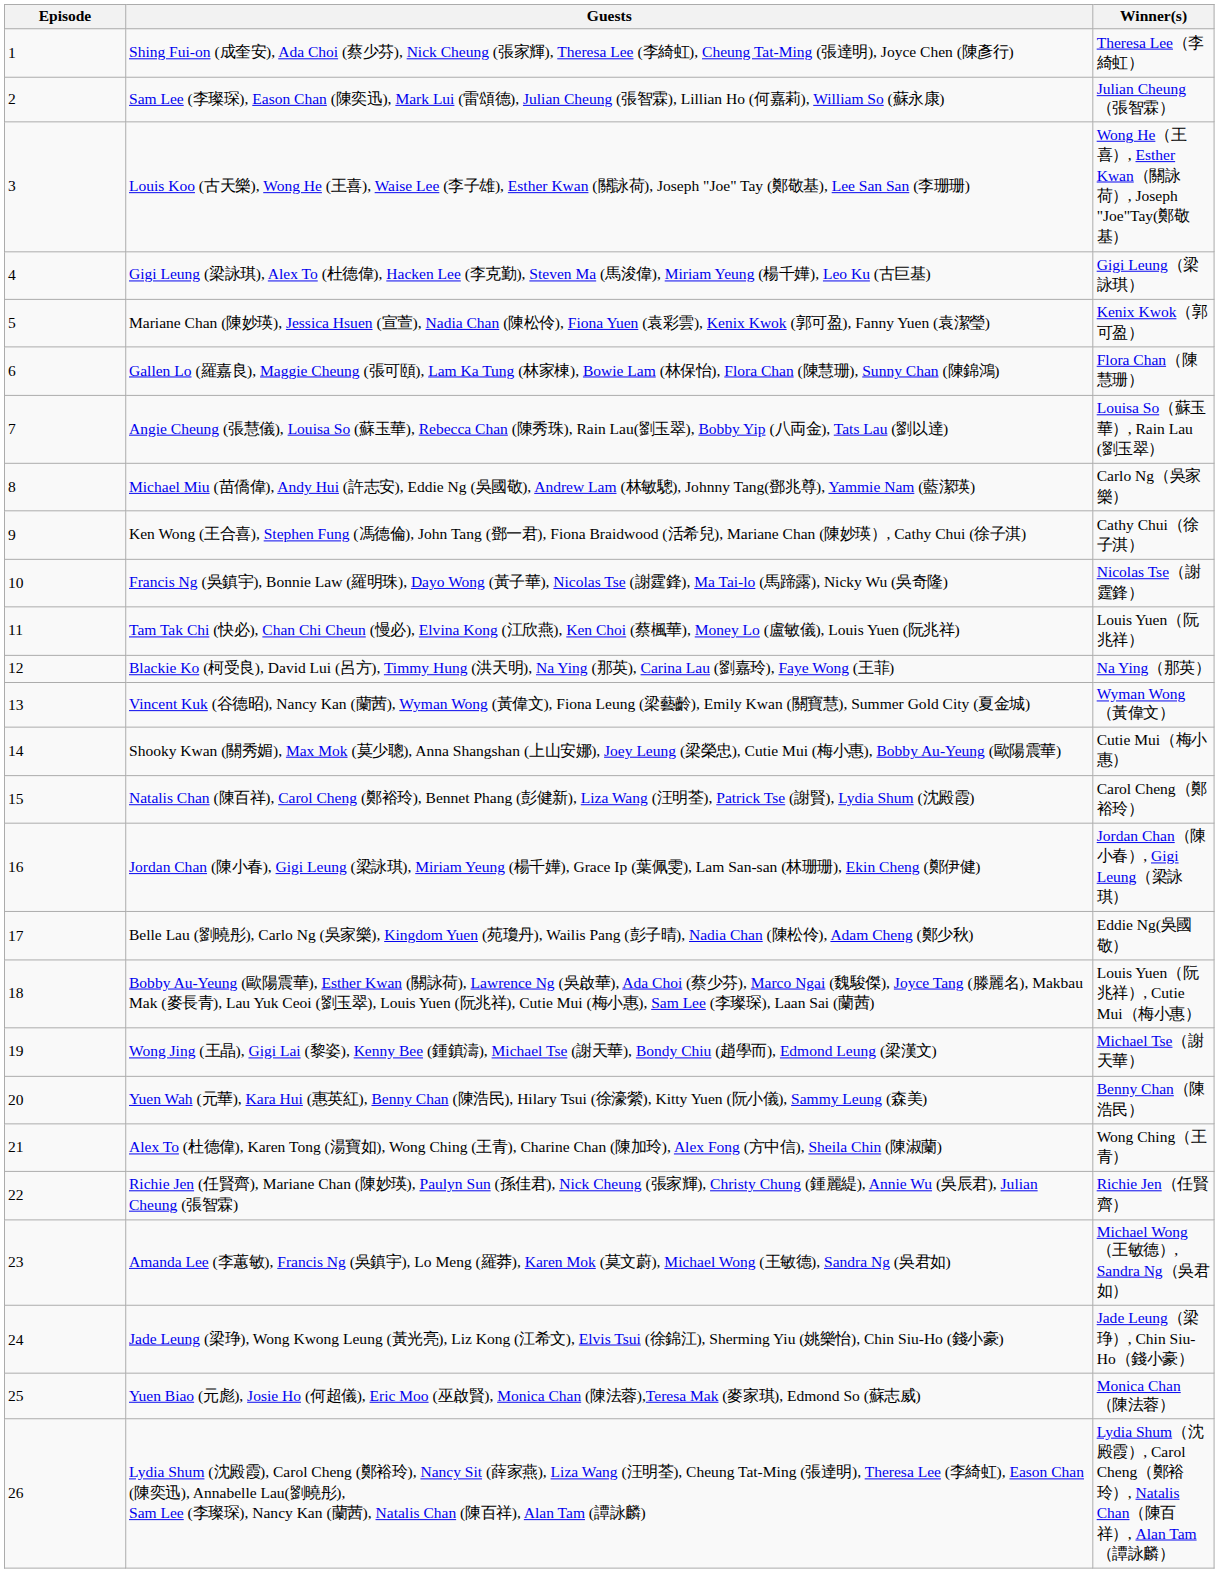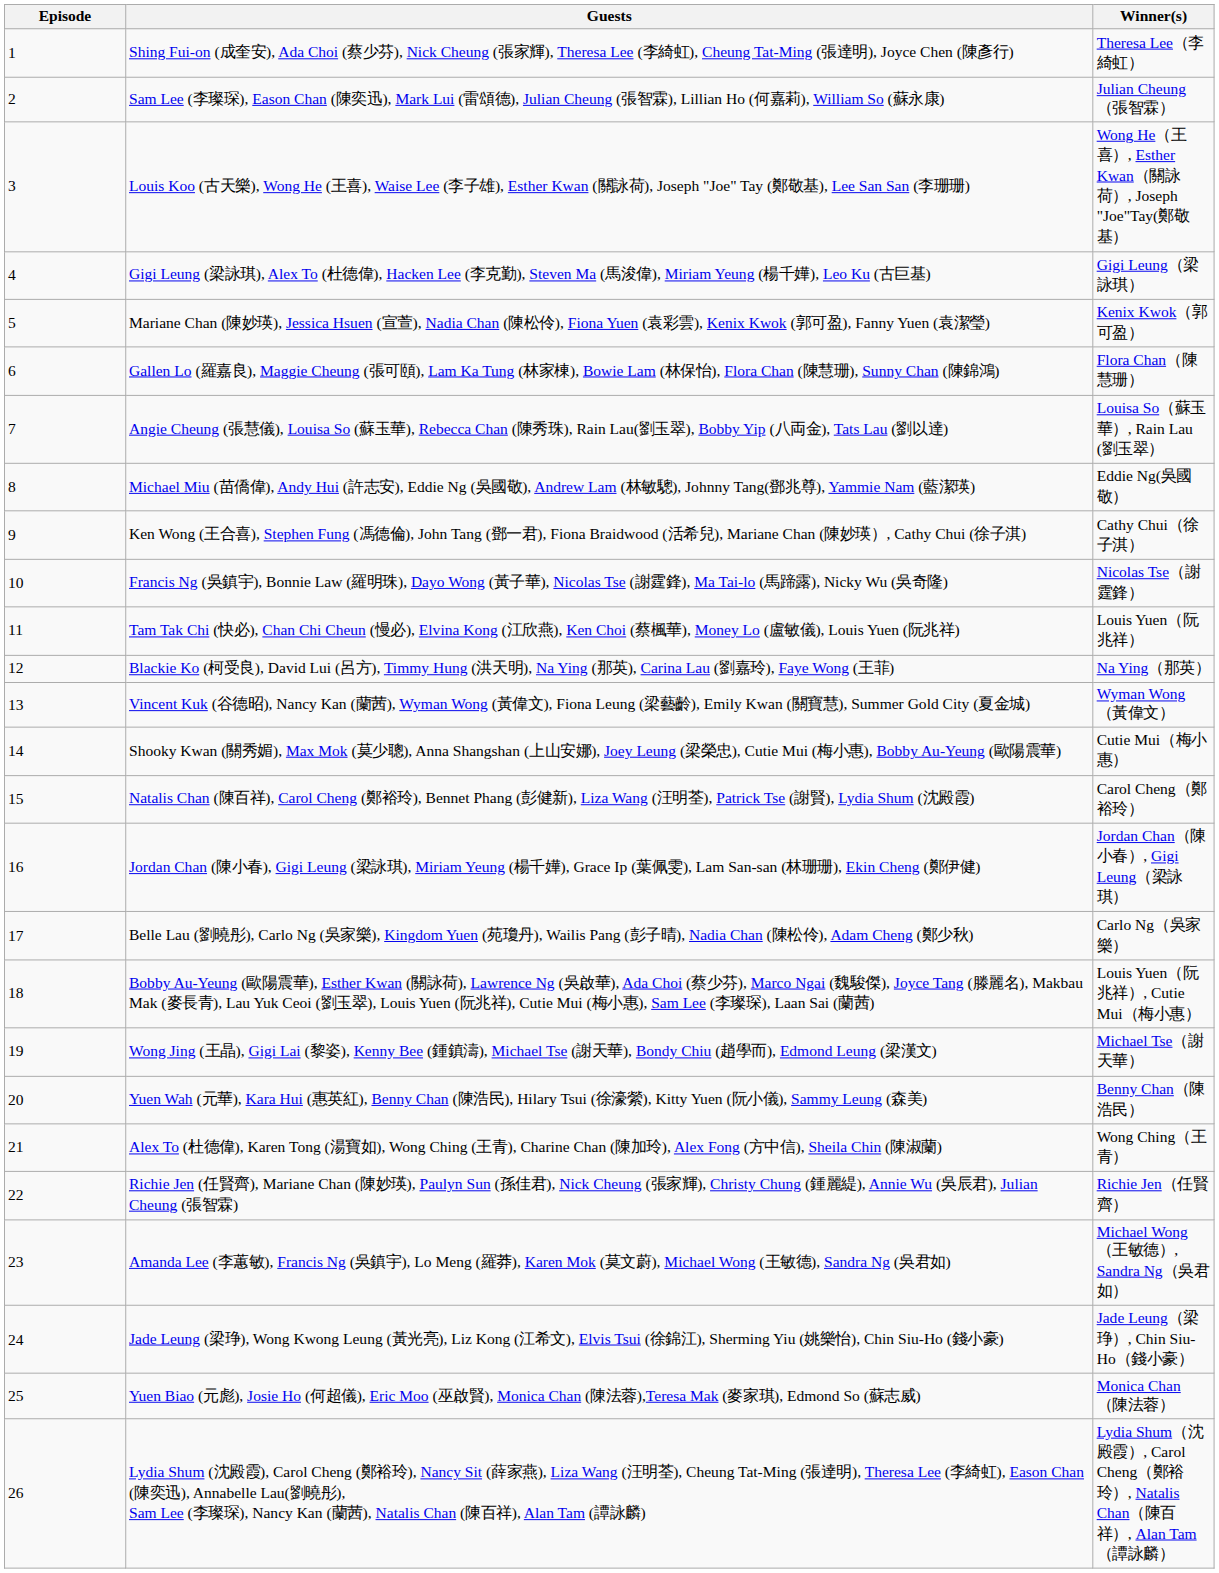(1149, 486) Carlo Ng（吳家樂） -> (1144, 486) Eddie Ng(吳國敬）
(1144, 935) Eddie Ng(吳國敬） -> (1149, 935) Carlo Ng（吳家樂）
